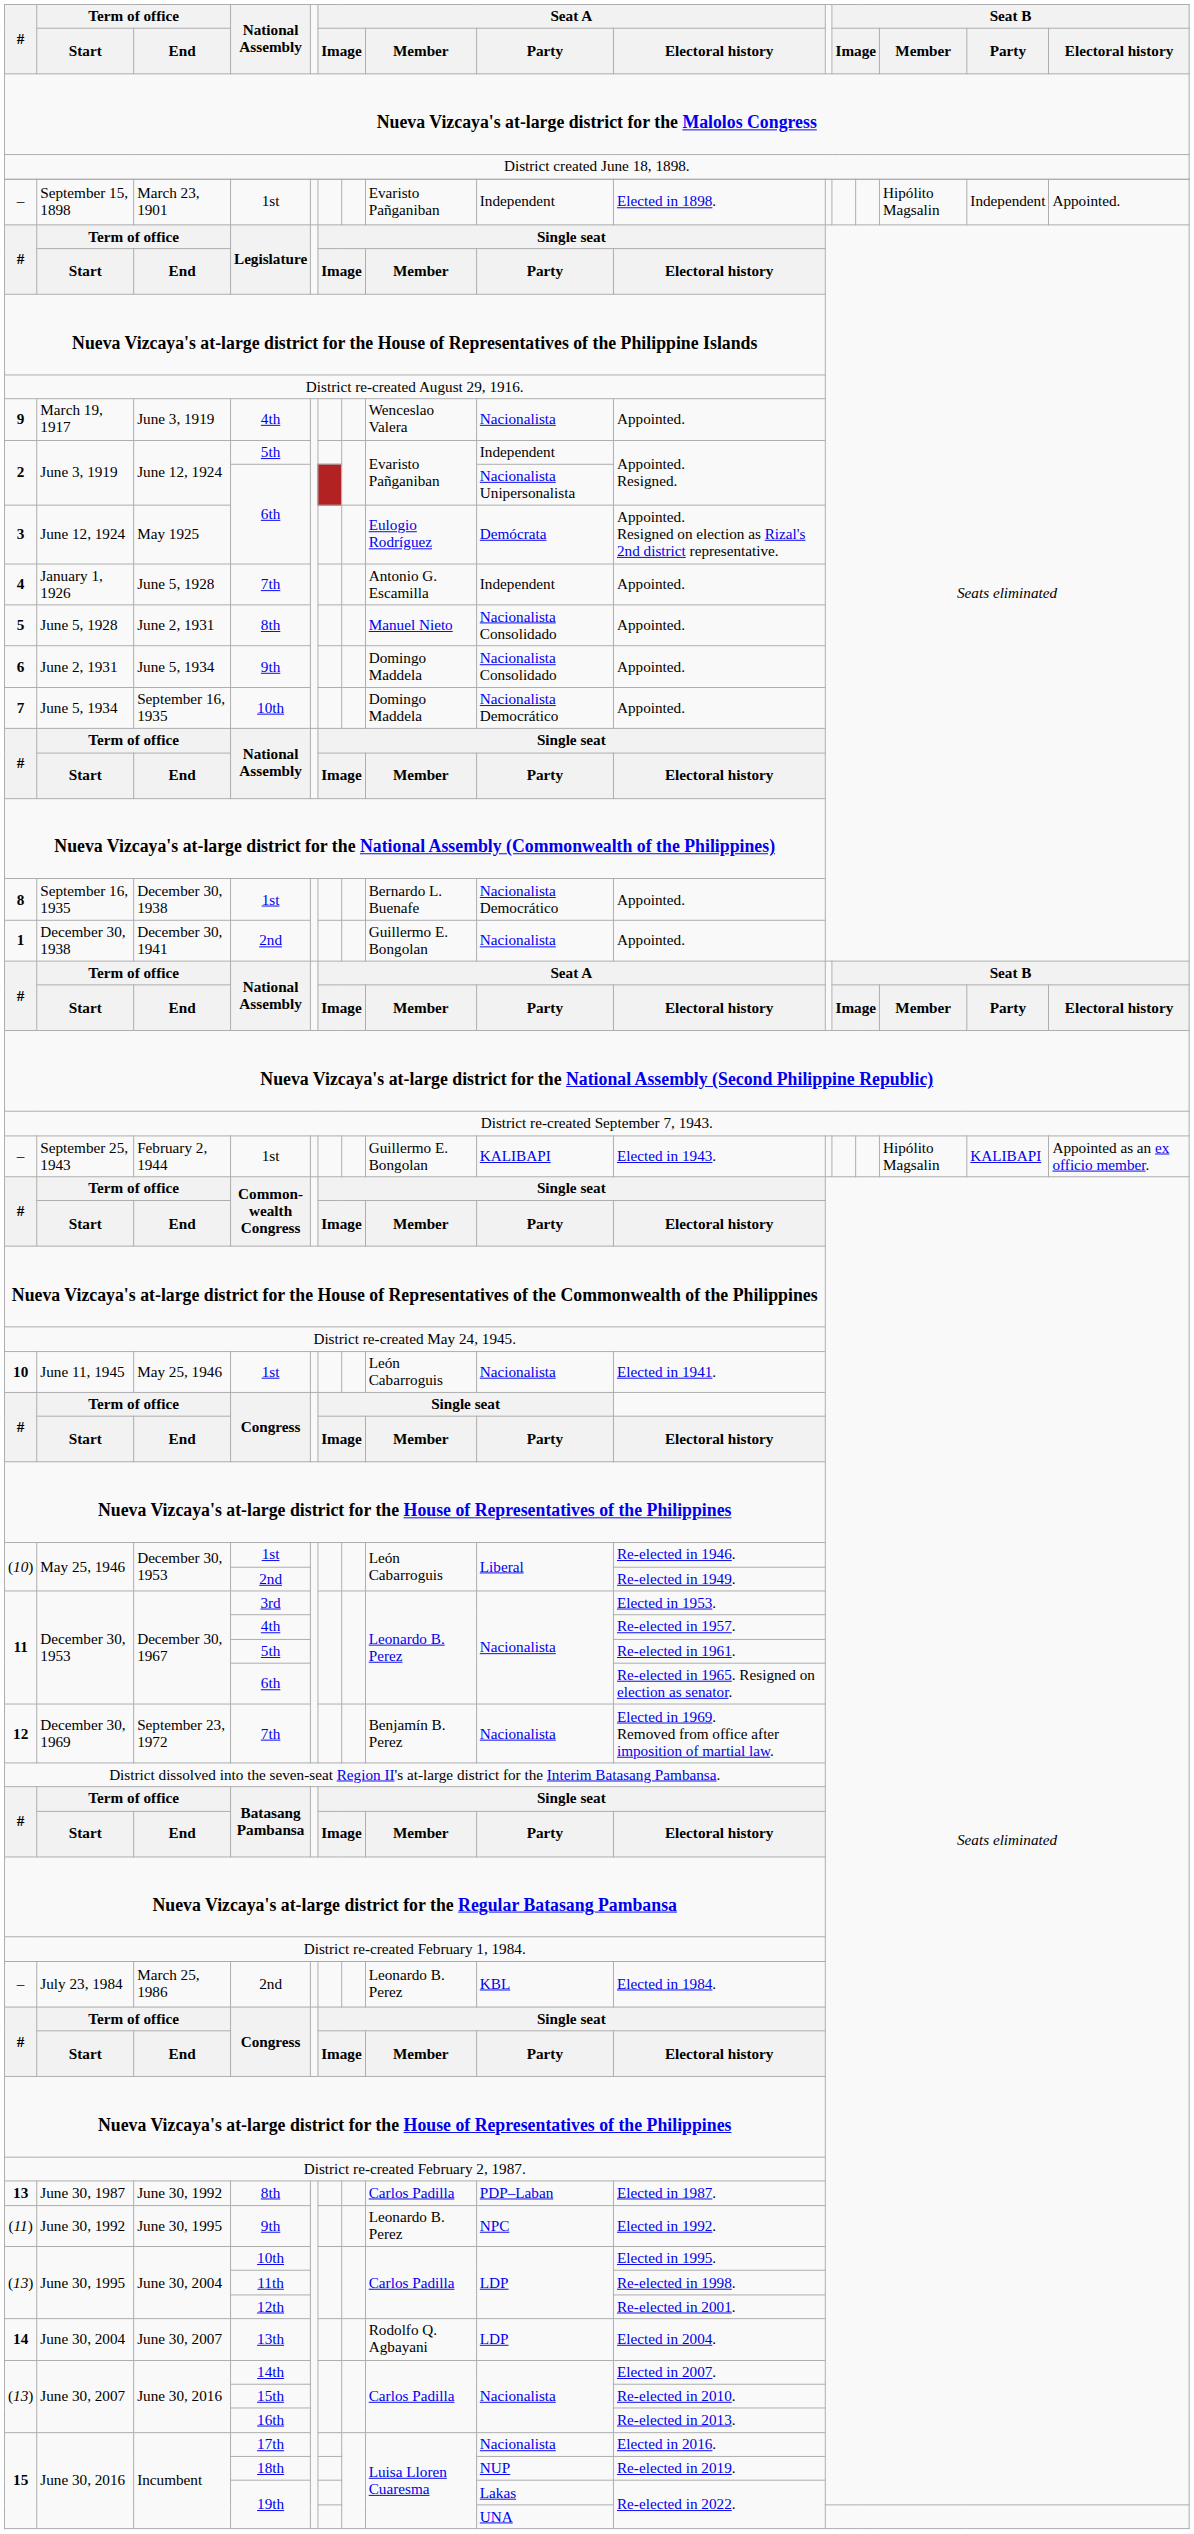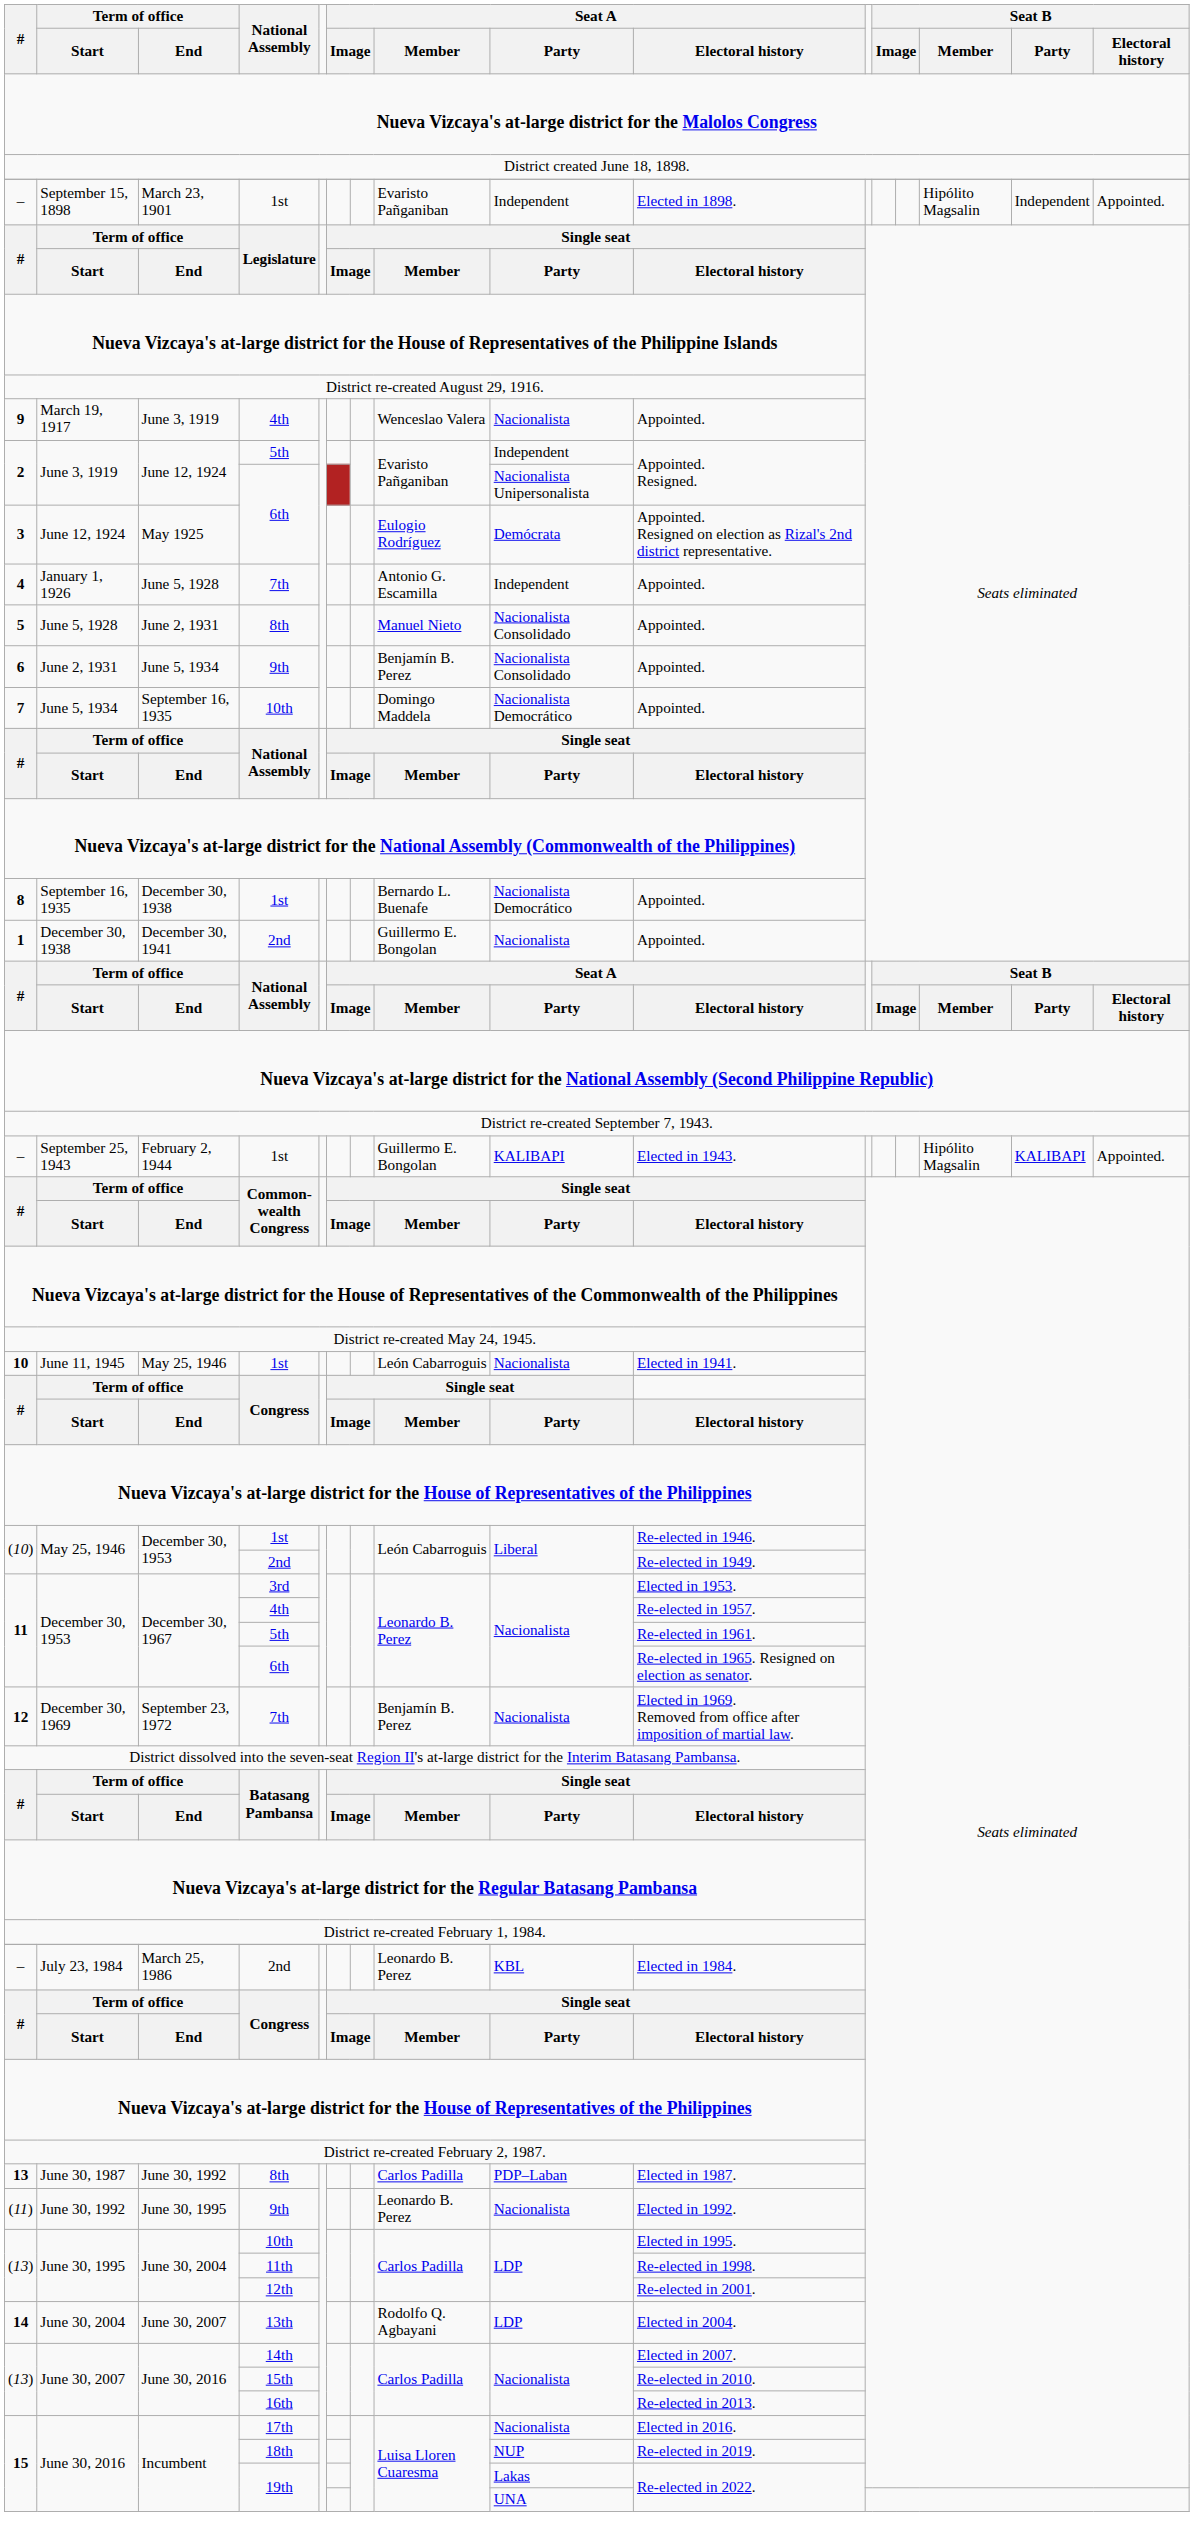(397, 666) Domingo Maddela -> (416, 666) Benjamín B. Perez
(1111, 1156) Appointed as an ex officio member. -> (1131, 1156) Appointed.
(495, 2225) NPC -> (532, 2208) Nacionalista
